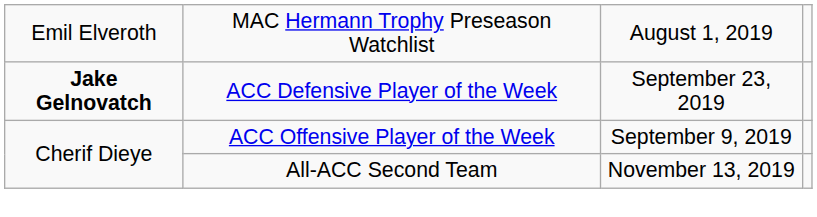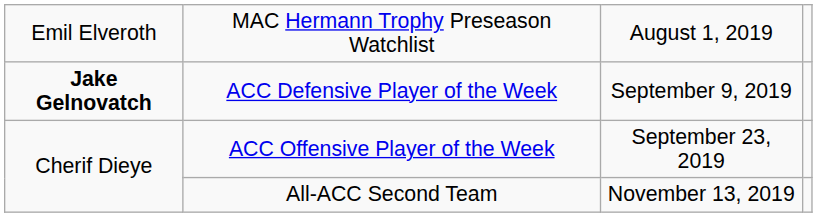(701, 91) September 23, 2019 -> (701, 91) September 9, 2019
(701, 136) September 9, 2019 -> (701, 148) September 23, 2019
